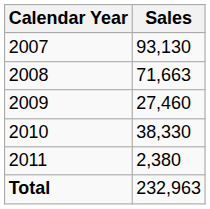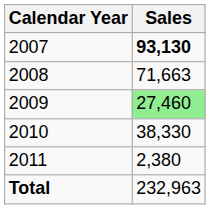(164, 47) normal -> (164, 47) bold
(164, 103) no background -> (164, 103) lightgreen background
